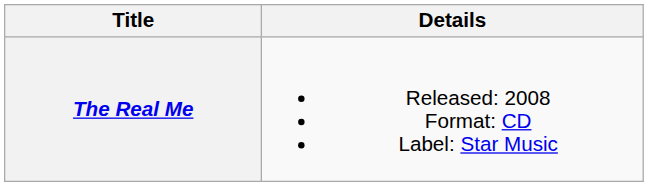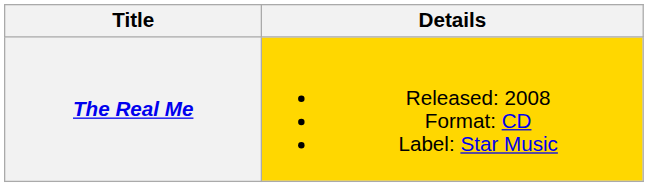(452, 121) no background -> (452, 121) gold background
